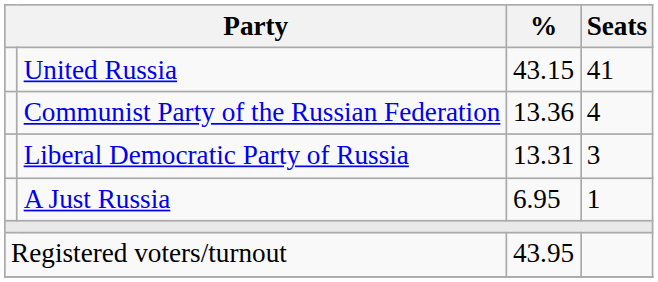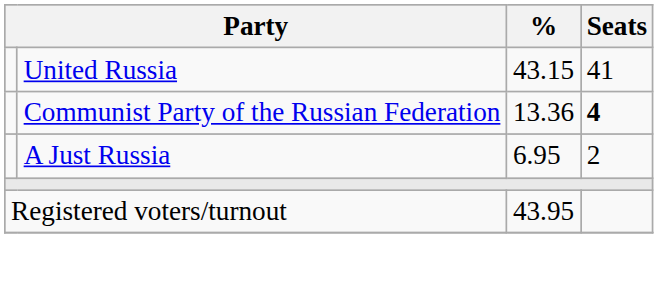(593, 112) normal -> (593, 112) bold
- row: (216, 155)
(593, 198) 1 -> (593, 155) 2
